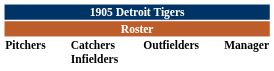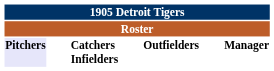(25, 45) no background -> (25, 45) lavender background
